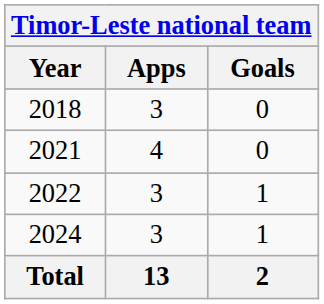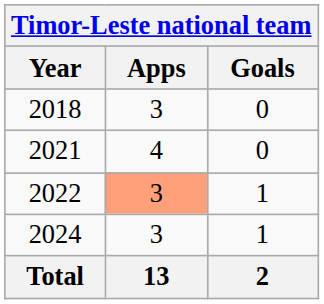(156, 192) no background -> (156, 192) lightsalmon background
